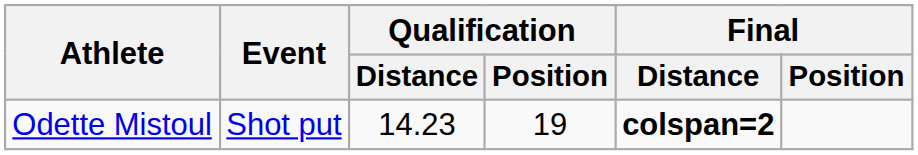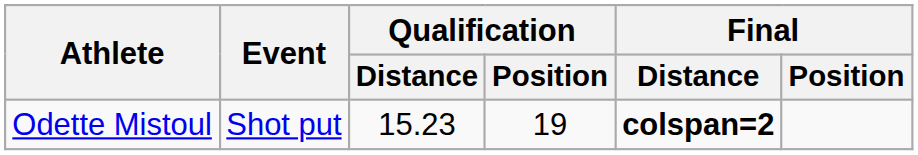(417, 125) 14.23 -> (417, 125) 15.23
